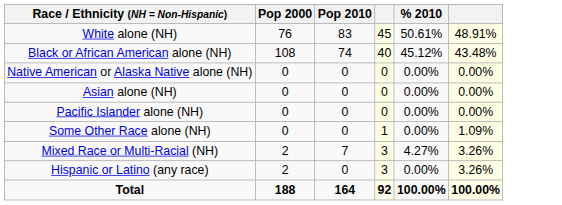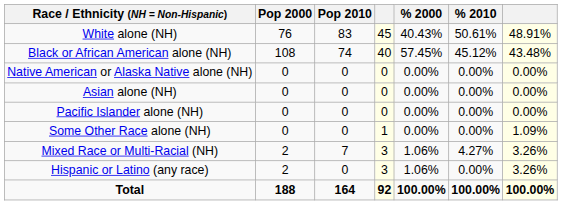+ column: (421, 14)
